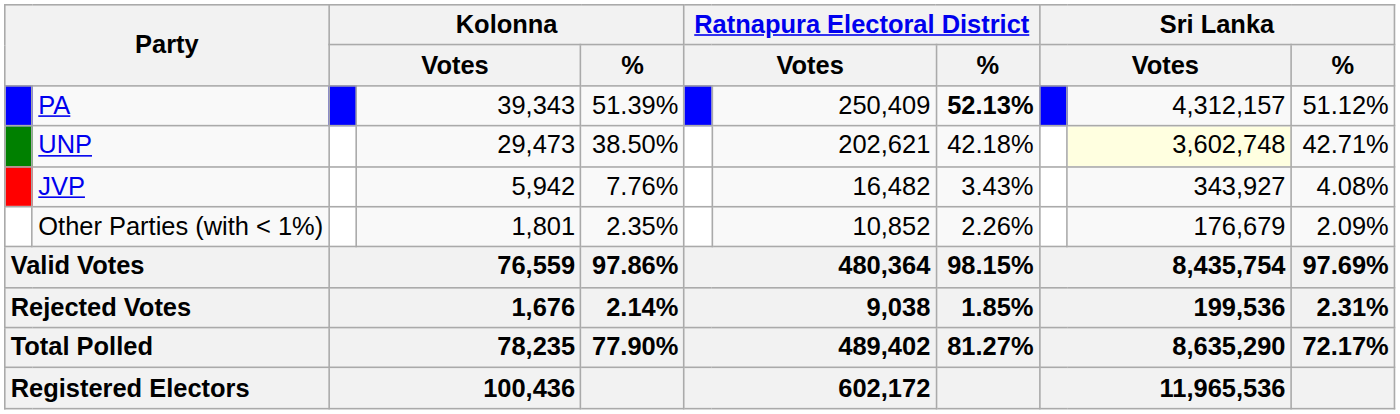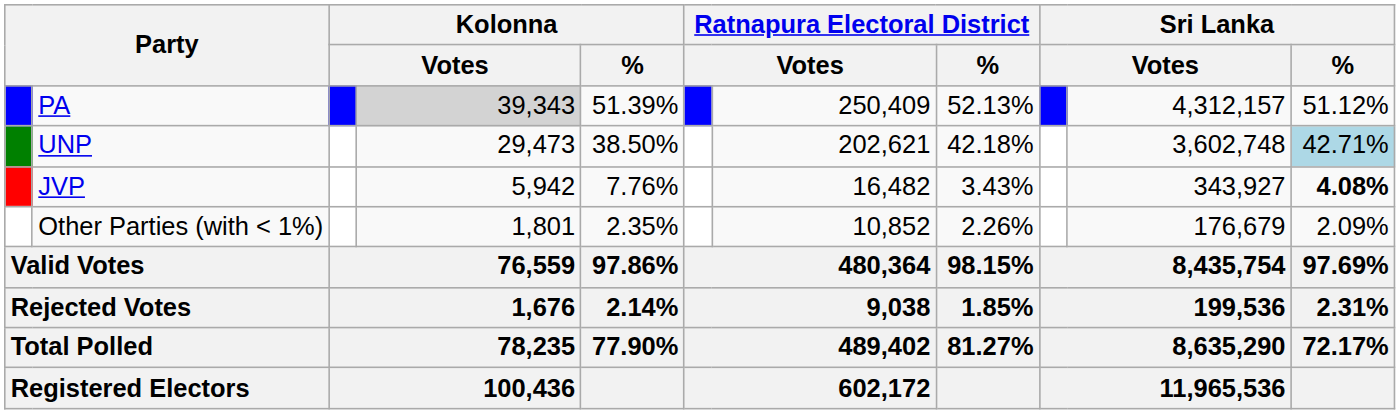(536, 105) no background -> (536, 105) lightgrey background
(990, 105) bold -> (990, 105) normal
(1229, 145) lightyellow background -> (1229, 145) no background
(1346, 145) no background -> (1346, 145) lightblue background
(1353, 186) normal -> (1353, 186) bold
